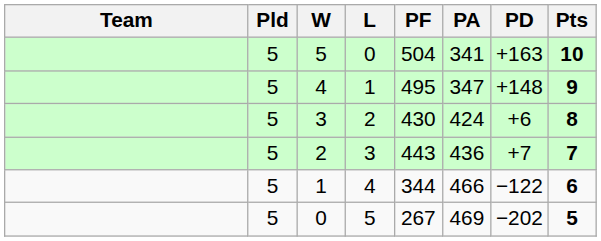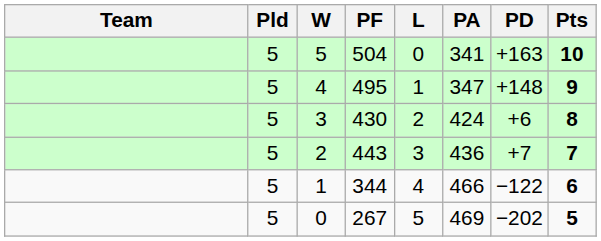columns swapped: (370, 20) <-> (418, 20)
